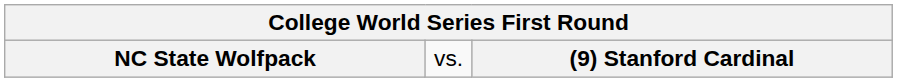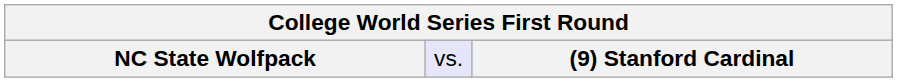(449, 58) no background -> (449, 58) lavender background
